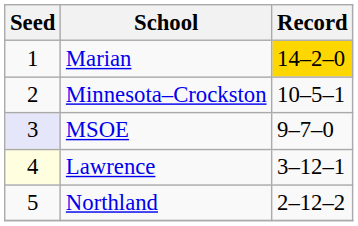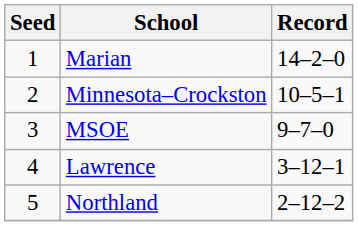(311, 58) gold background -> (311, 58) no background
(33, 130) lavender background -> (33, 130) no background
(33, 166) lightyellow background -> (33, 166) no background
